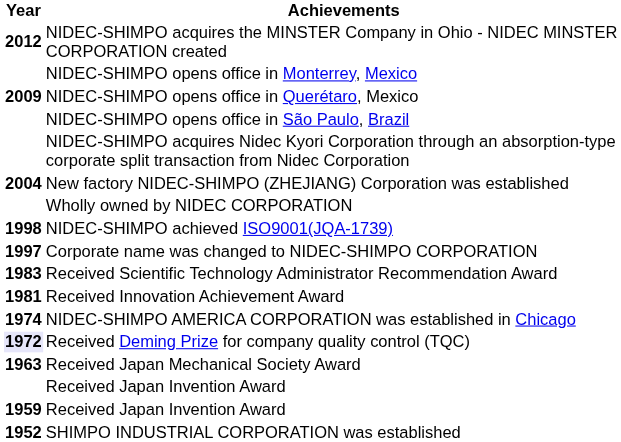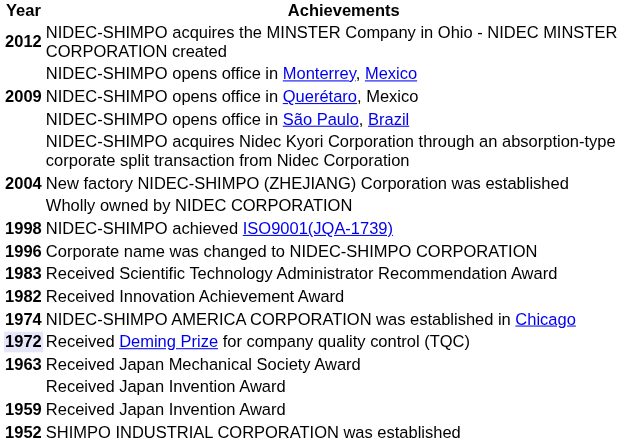(23, 251) 1997 -> (23, 251) 1996
(23, 296) 1981 -> (23, 296) 1982
